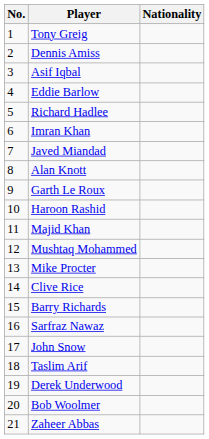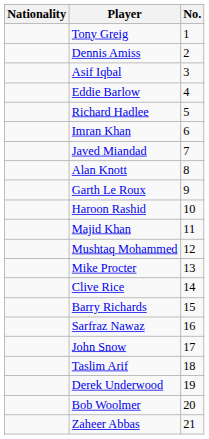columns swapped: (16, 14) <-> (172, 14)
